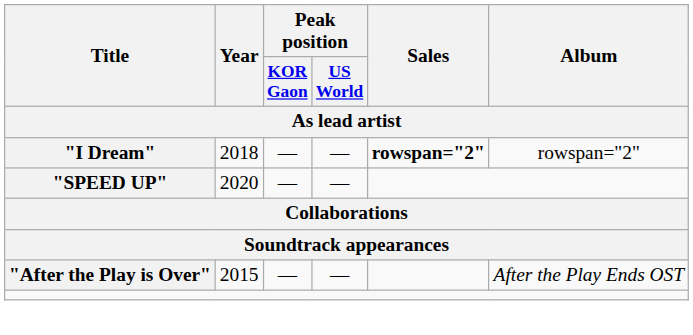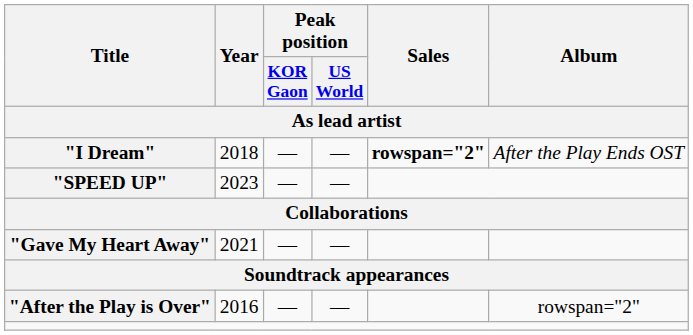(589, 152) rowspan="2" -> (589, 152) After the Play Ends OST
(239, 183) 2020 -> (239, 183) 2023
+ row: (110, 244)
(239, 275) 2015 -> (239, 305) 2016
(589, 275) After the Play Ends OST -> (589, 305) rowspan="2"
